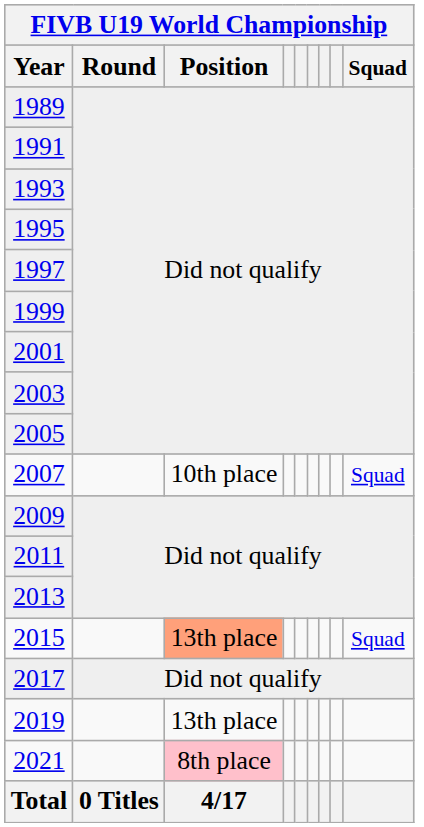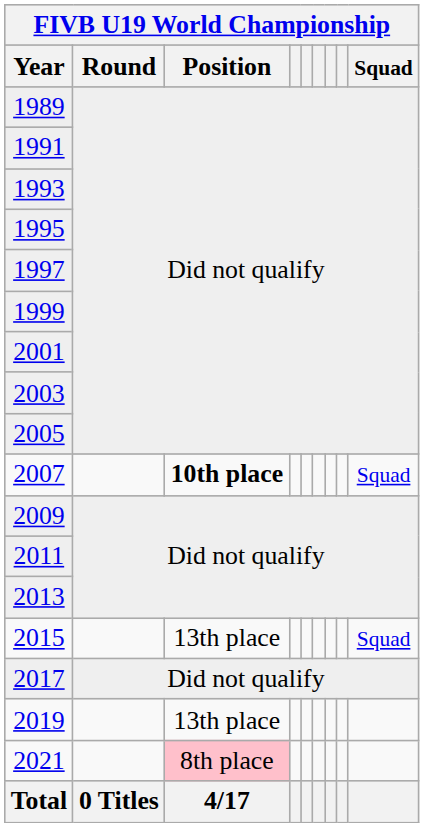(224, 474) normal -> (227, 474) bold
(224, 637) lightsalmon background -> (227, 637) no background
